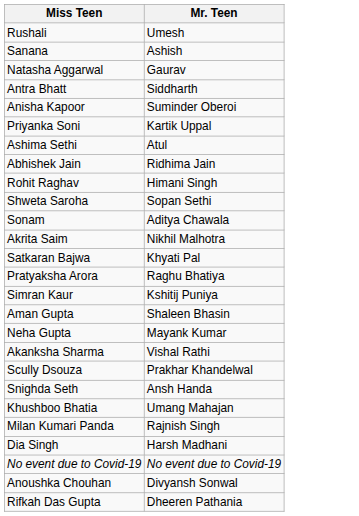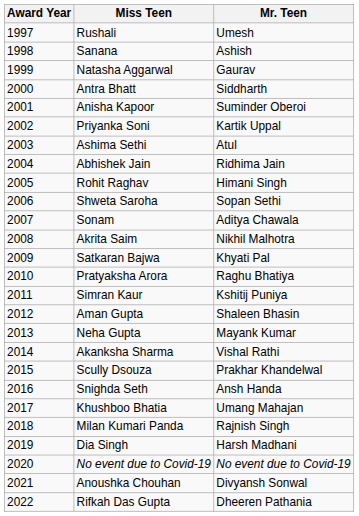+ column: (39, 13)
